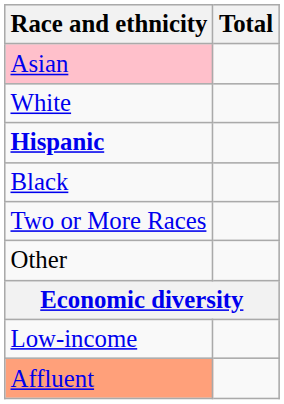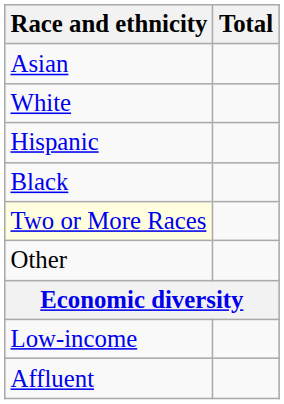(39, 63) pink background -> (39, 63) no background
(57, 142) bold -> (55, 142) normal
(108, 220) no background -> (108, 220) lightyellow background
(52, 378) lightsalmon background -> (52, 378) no background
